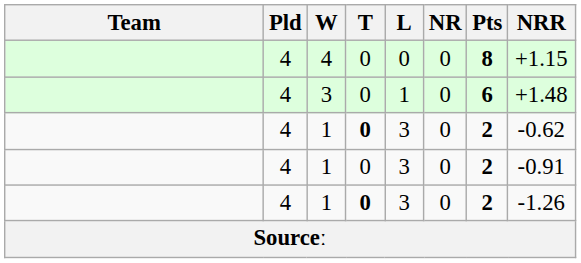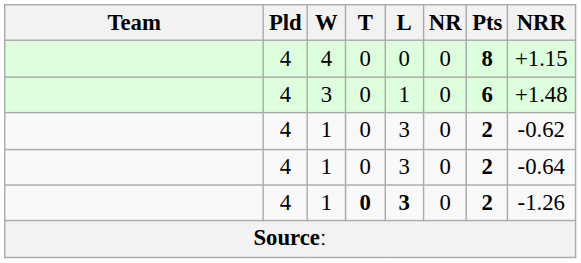(365, 130) bold -> (365, 130) normal
(541, 166) -0.91 -> (541, 166) -0.64
(404, 202) normal -> (404, 202) bold
